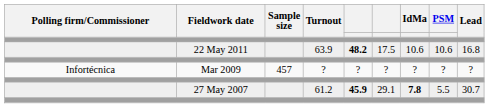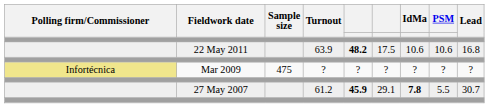(90, 70) no background -> (90, 70) khaki background
(284, 70) 457 -> (284, 70) 475
